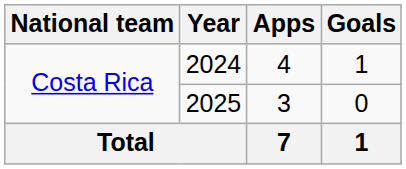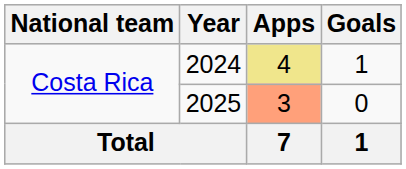(284, 63) no background -> (284, 63) khaki background
(284, 103) no background -> (284, 103) lightsalmon background
